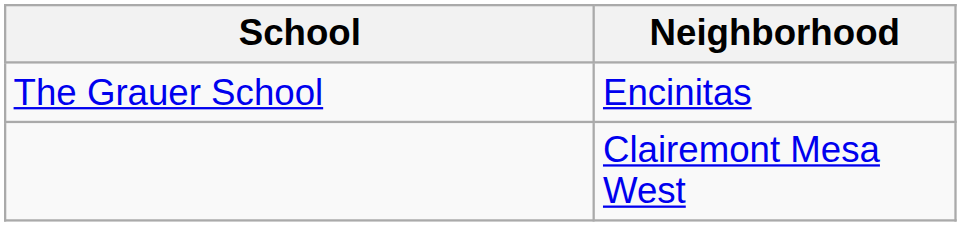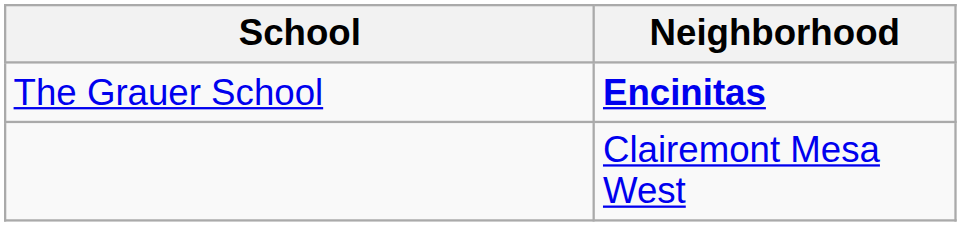(677, 91) normal -> (684, 91) bold
